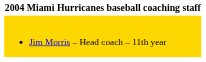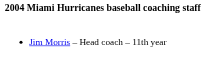(103, 42) gold background -> (103, 42) no background
